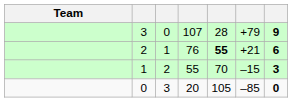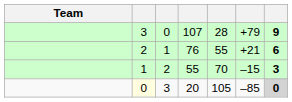(221, 50) bold -> (221, 50) normal
(144, 87) no background -> (144, 87) lightyellow background
(276, 87) no background -> (276, 87) lightgrey background
